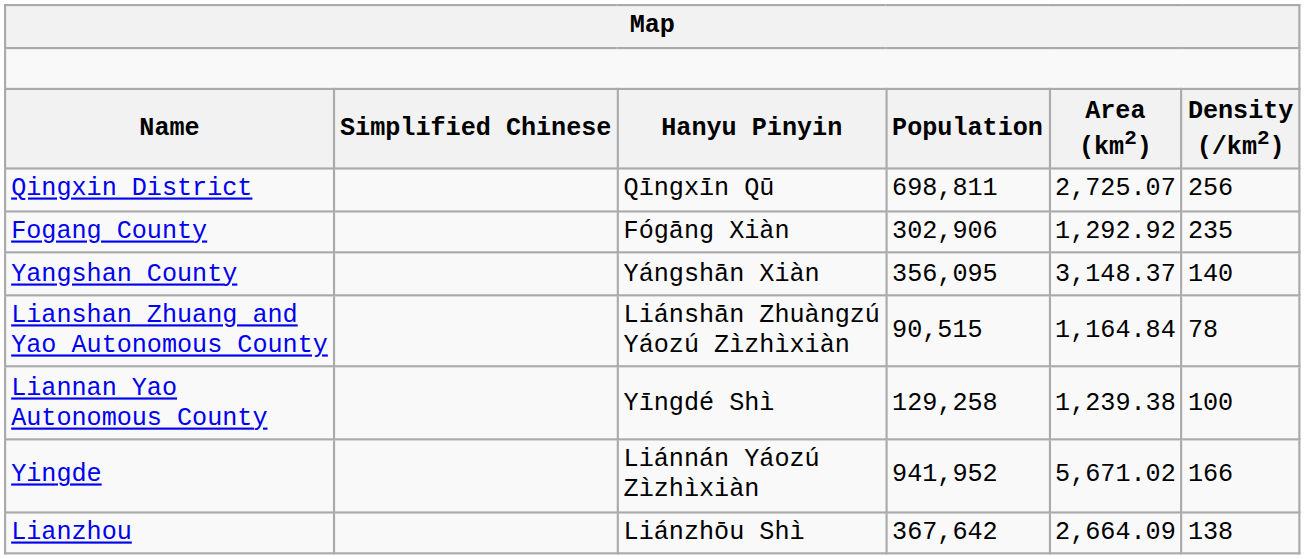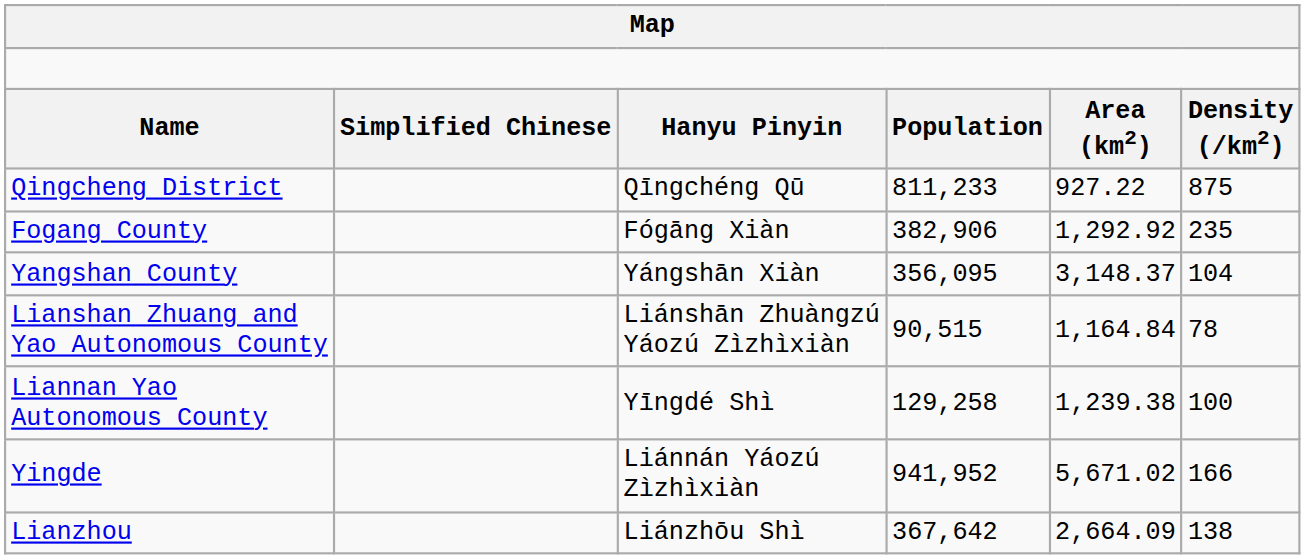+ row: (147, 189)
- row: (132, 189)
(945, 231) 302,906 -> (945, 231) 382,906
(1211, 274) 140 -> (1211, 274) 104
